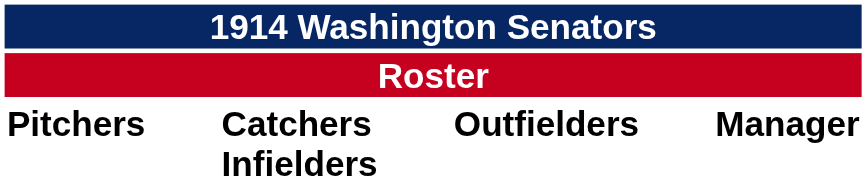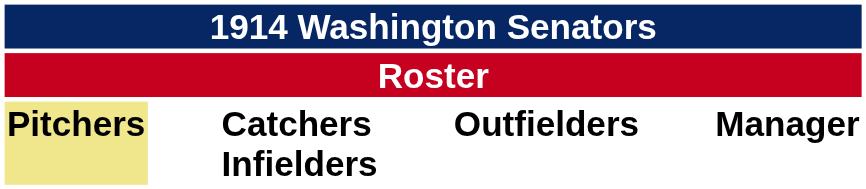(76, 124) no background -> (76, 124) khaki background
